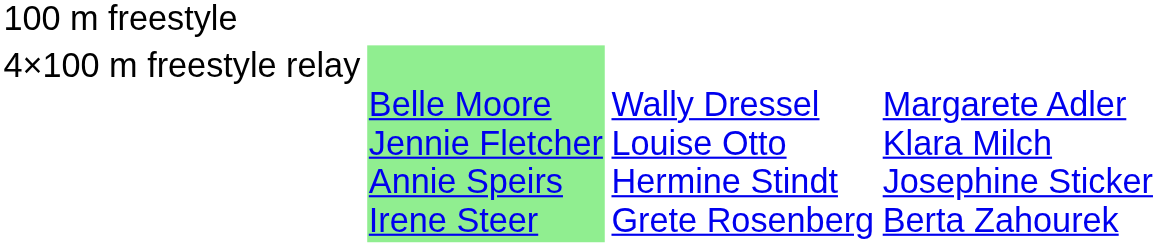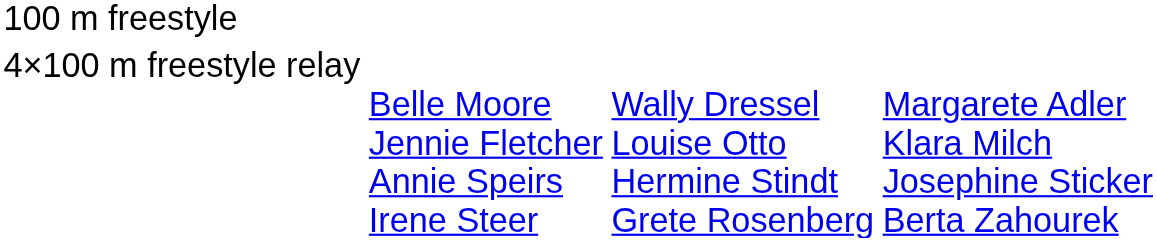(486, 162) lightgreen background -> (486, 162) no background
